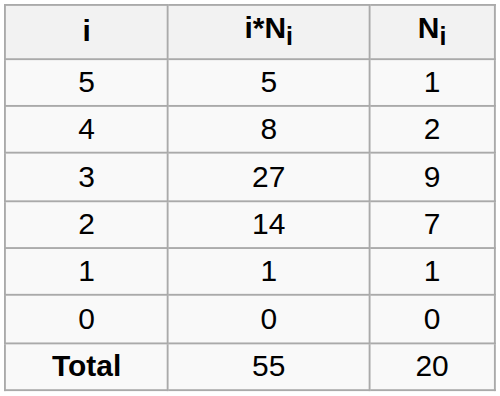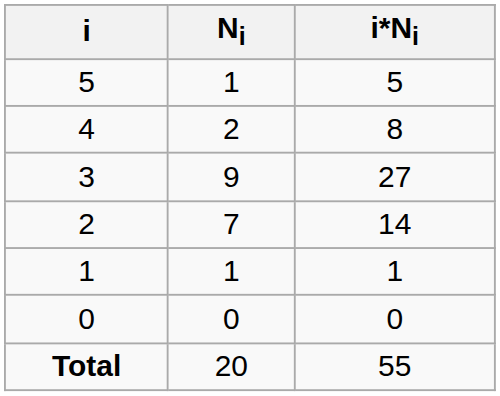columns swapped: (432, 32) <-> (269, 32)
